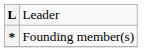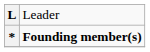(78, 36) normal -> (82, 36) bold
